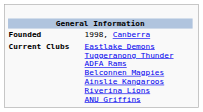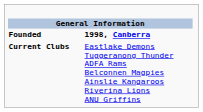(117, 35) normal -> (117, 35) bold
